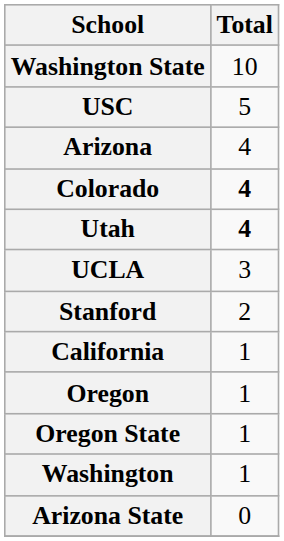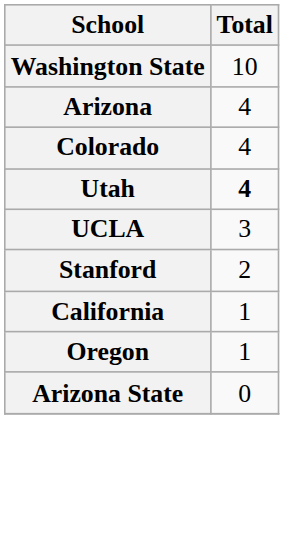- row: (108, 106)
(245, 188) bold -> (245, 147) normal
- row: (108, 433)
- row: (108, 474)
